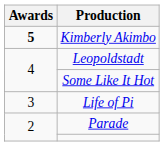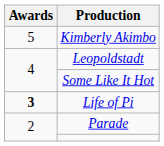(31, 37) bold -> (31, 37) normal
(31, 102) normal -> (31, 102) bold
